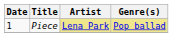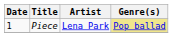(86, 26) khaki background -> (86, 26) no background
